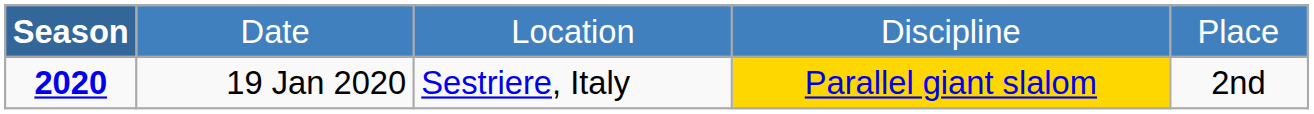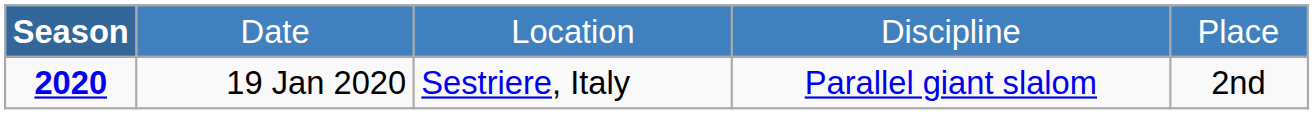(951, 83) gold background -> (951, 83) no background
